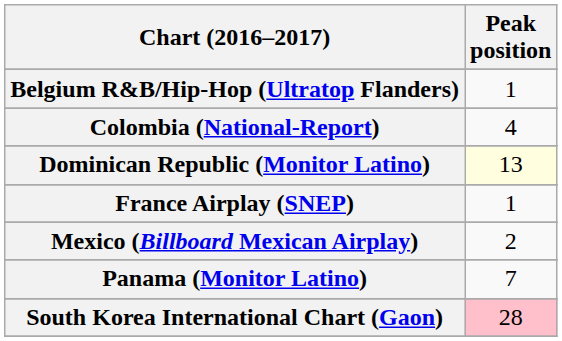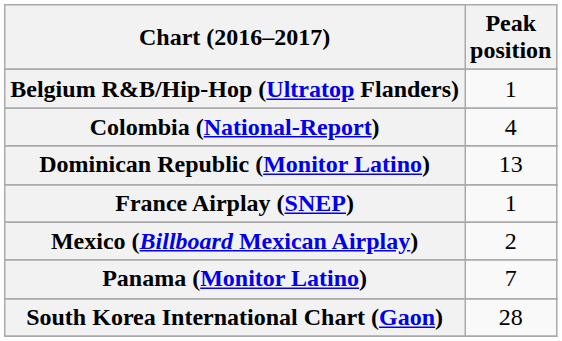(511, 164) lightyellow background -> (511, 164) no background
(511, 316) pink background -> (511, 316) no background
